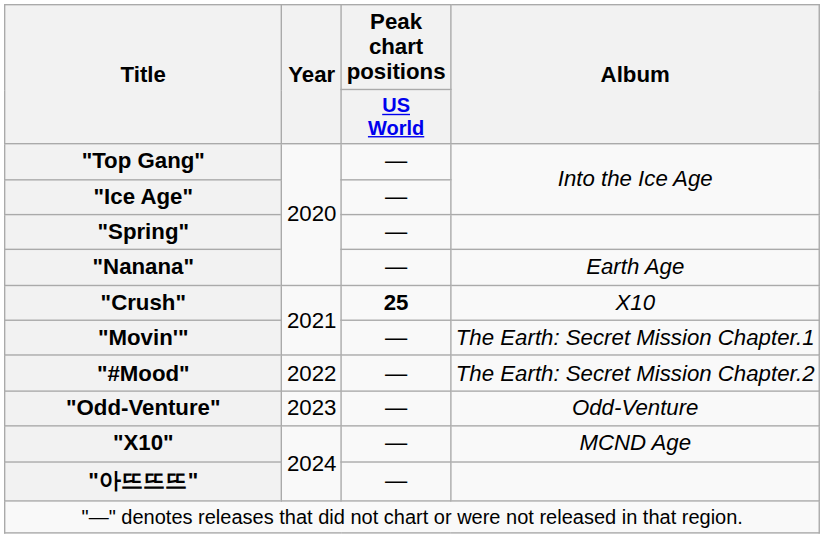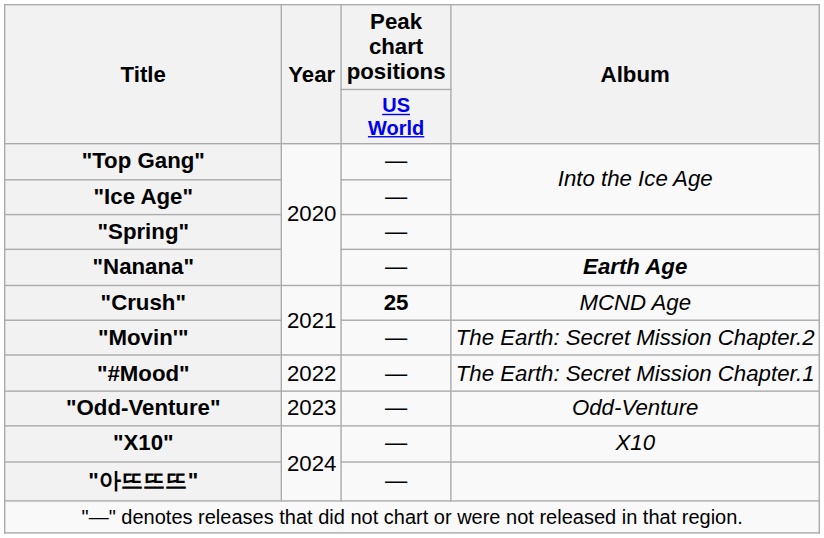(635, 267) normal -> (635, 267) bold
(635, 302) X10 -> (635, 302) MCND Age
(635, 337) The Earth: Secret Mission Chapter.1 -> (635, 337) The Earth: Secret Mission Chapter.2
(635, 372) The Earth: Secret Mission Chapter.2 -> (635, 372) The Earth: Secret Mission Chapter.1
(635, 443) MCND Age -> (635, 443) X10
